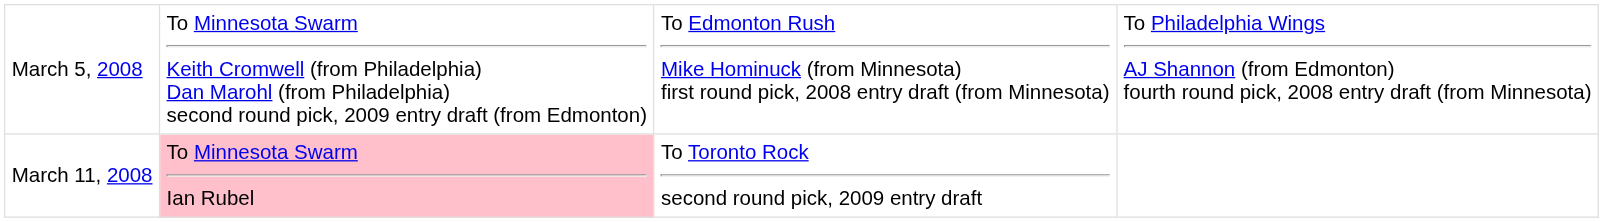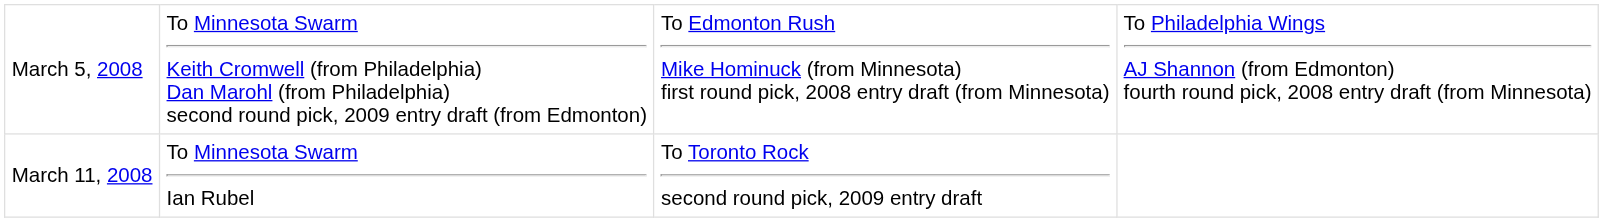(407, 175) pink background -> (407, 175) no background
